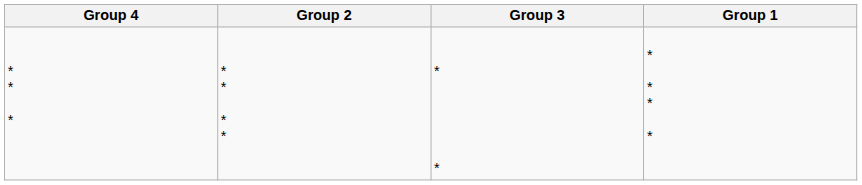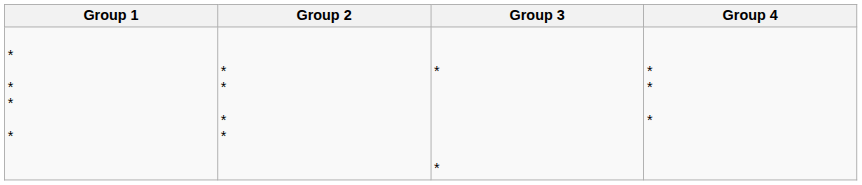columns swapped: (750, 15) <-> (111, 15)
